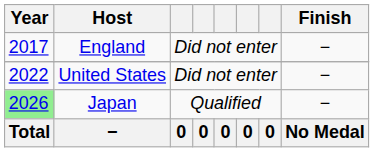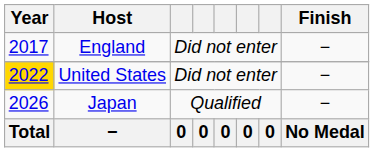(29, 75) no background -> (29, 75) gold background
(29, 103) lightgreen background -> (29, 103) no background
